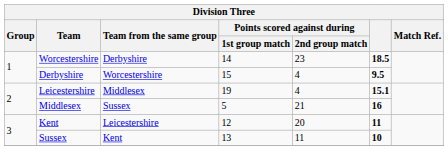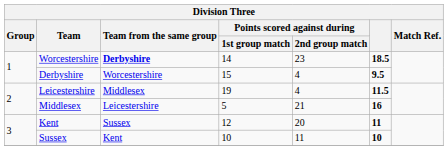(125, 59) normal -> (127, 59) bold
(381, 91) 15.1 -> (380, 91) 11.5
(117, 106) Sussex -> (131, 106) Leicestershire
(131, 122) Leicestershire -> (117, 122) Sussex
(226, 138) 13 -> (226, 138) 10
